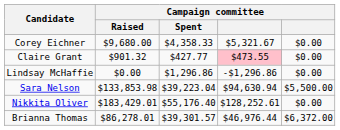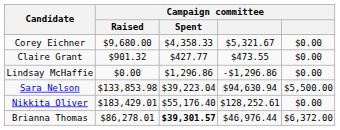(250, 57) pink background -> (250, 57) no background
(189, 118) normal -> (189, 118) bold
